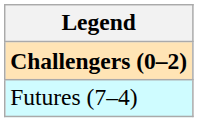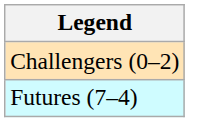(99, 60) bold -> (95, 60) normal
